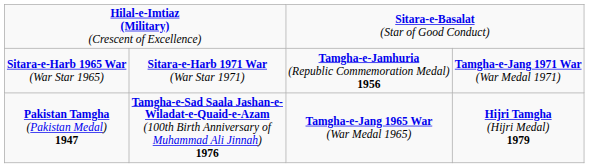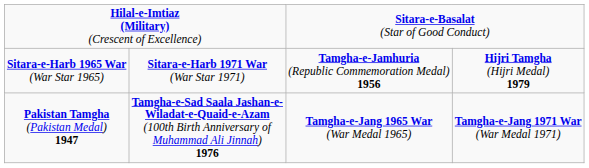(518, 70) Tamgha-e-Jang 1971 War (War Medal 1971) -> (518, 70) Hijri Tamgha (Hijri Medal) 1979
(518, 127) Hijri Tamgha (Hijri Medal) 1979 -> (518, 127) Tamgha-e-Jang 1971 War (War Medal 1971)
